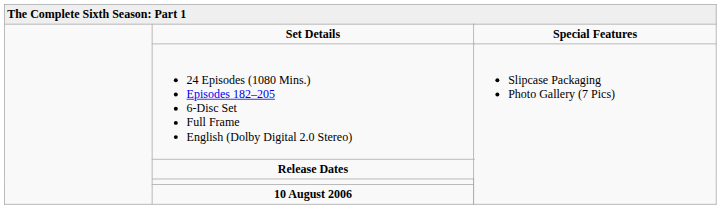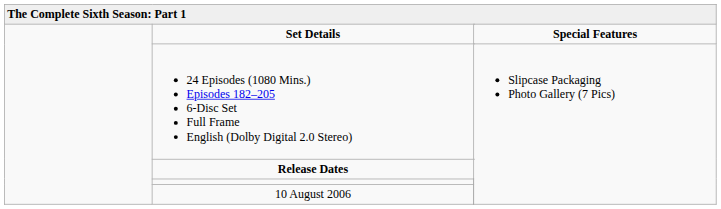(313, 194) bold -> (313, 194) normal
